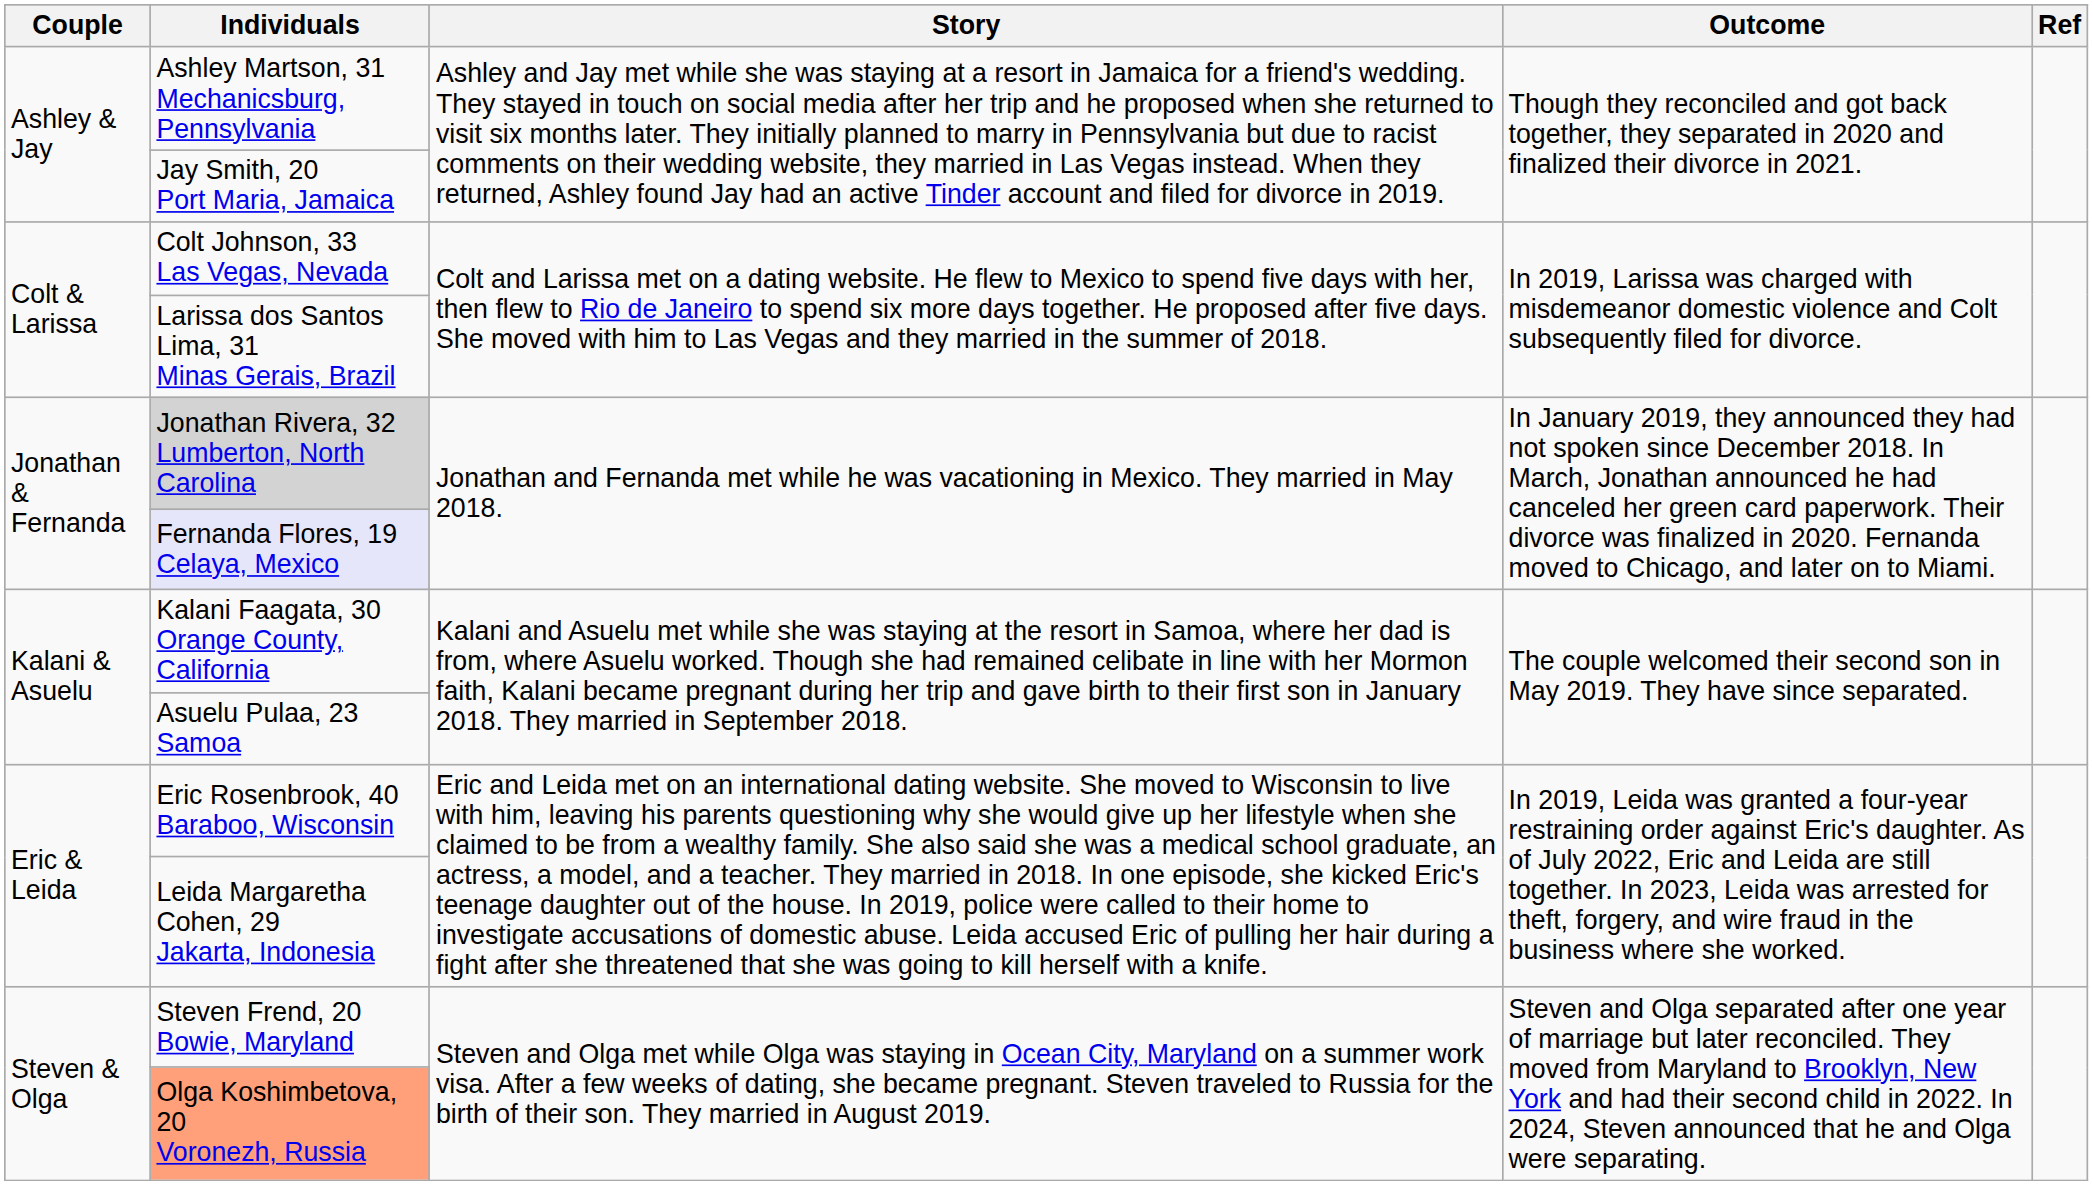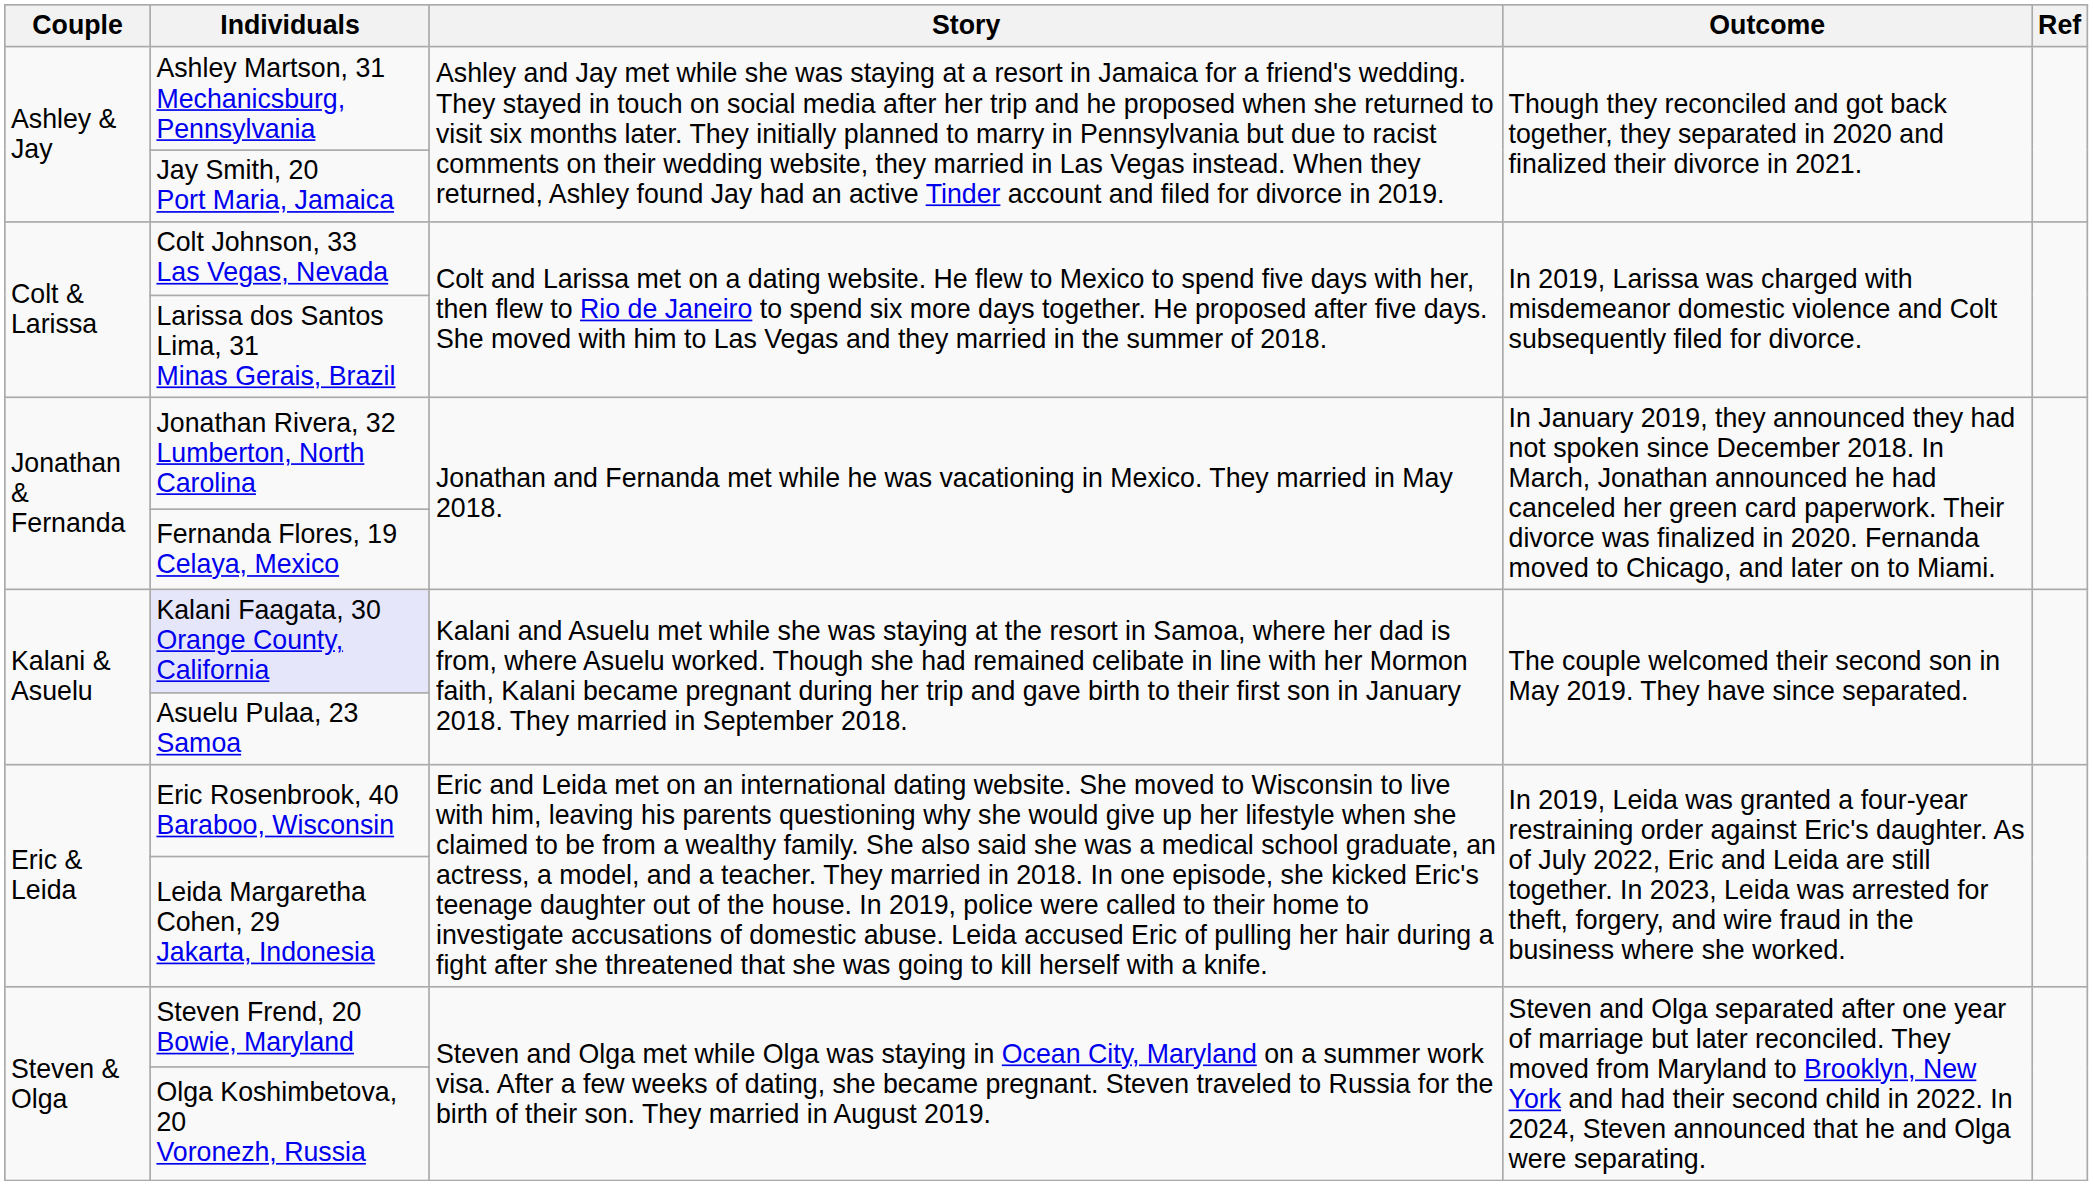(276, 453) lightgrey background -> (276, 453) no background
(277, 549) lavender background -> (277, 549) no background
(269, 640) no background -> (269, 640) lavender background
(277, 1123) lightsalmon background -> (277, 1123) no background
